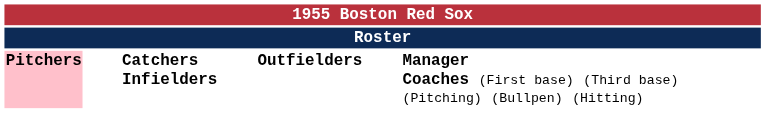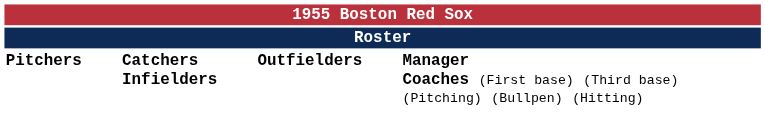(44, 61) pink background -> (44, 61) no background
